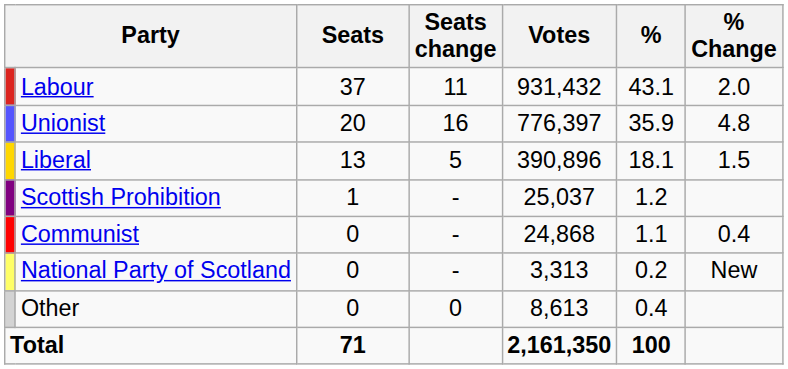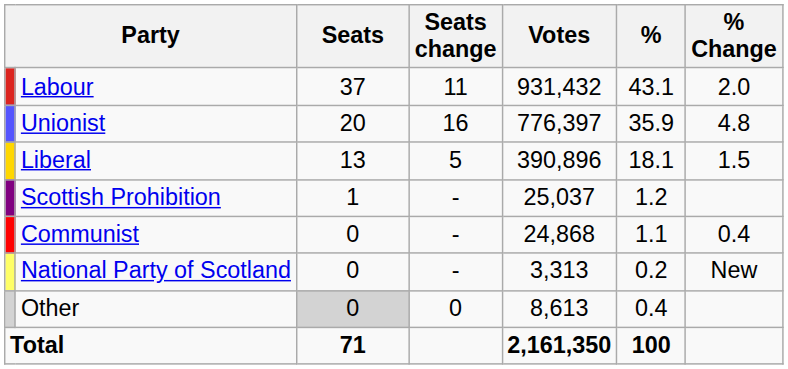(353, 308) no background -> (353, 308) lightgrey background
